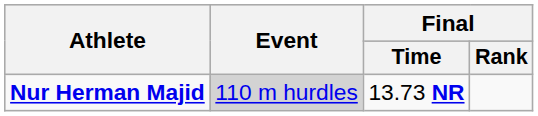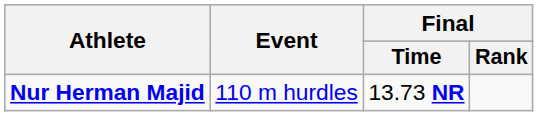(287, 93) lightgrey background -> (287, 93) no background
